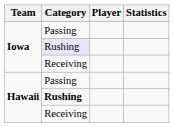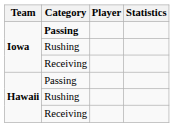(60, 30) normal -> (61, 30) bold
(62, 46) lavender background -> (62, 46) no background
(63, 97) bold -> (62, 97) normal
